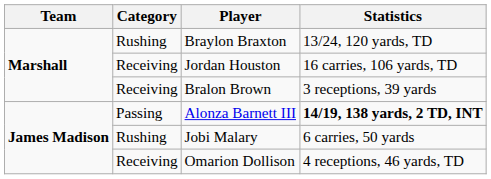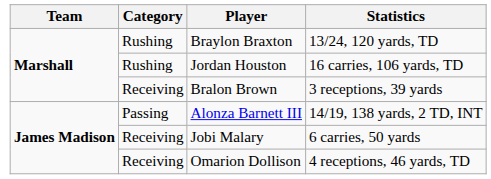(147, 64) Receiving -> (147, 64) Rushing
(393, 113) bold -> (396, 113) normal
(141, 137) Rushing -> (153, 137) Receiving
